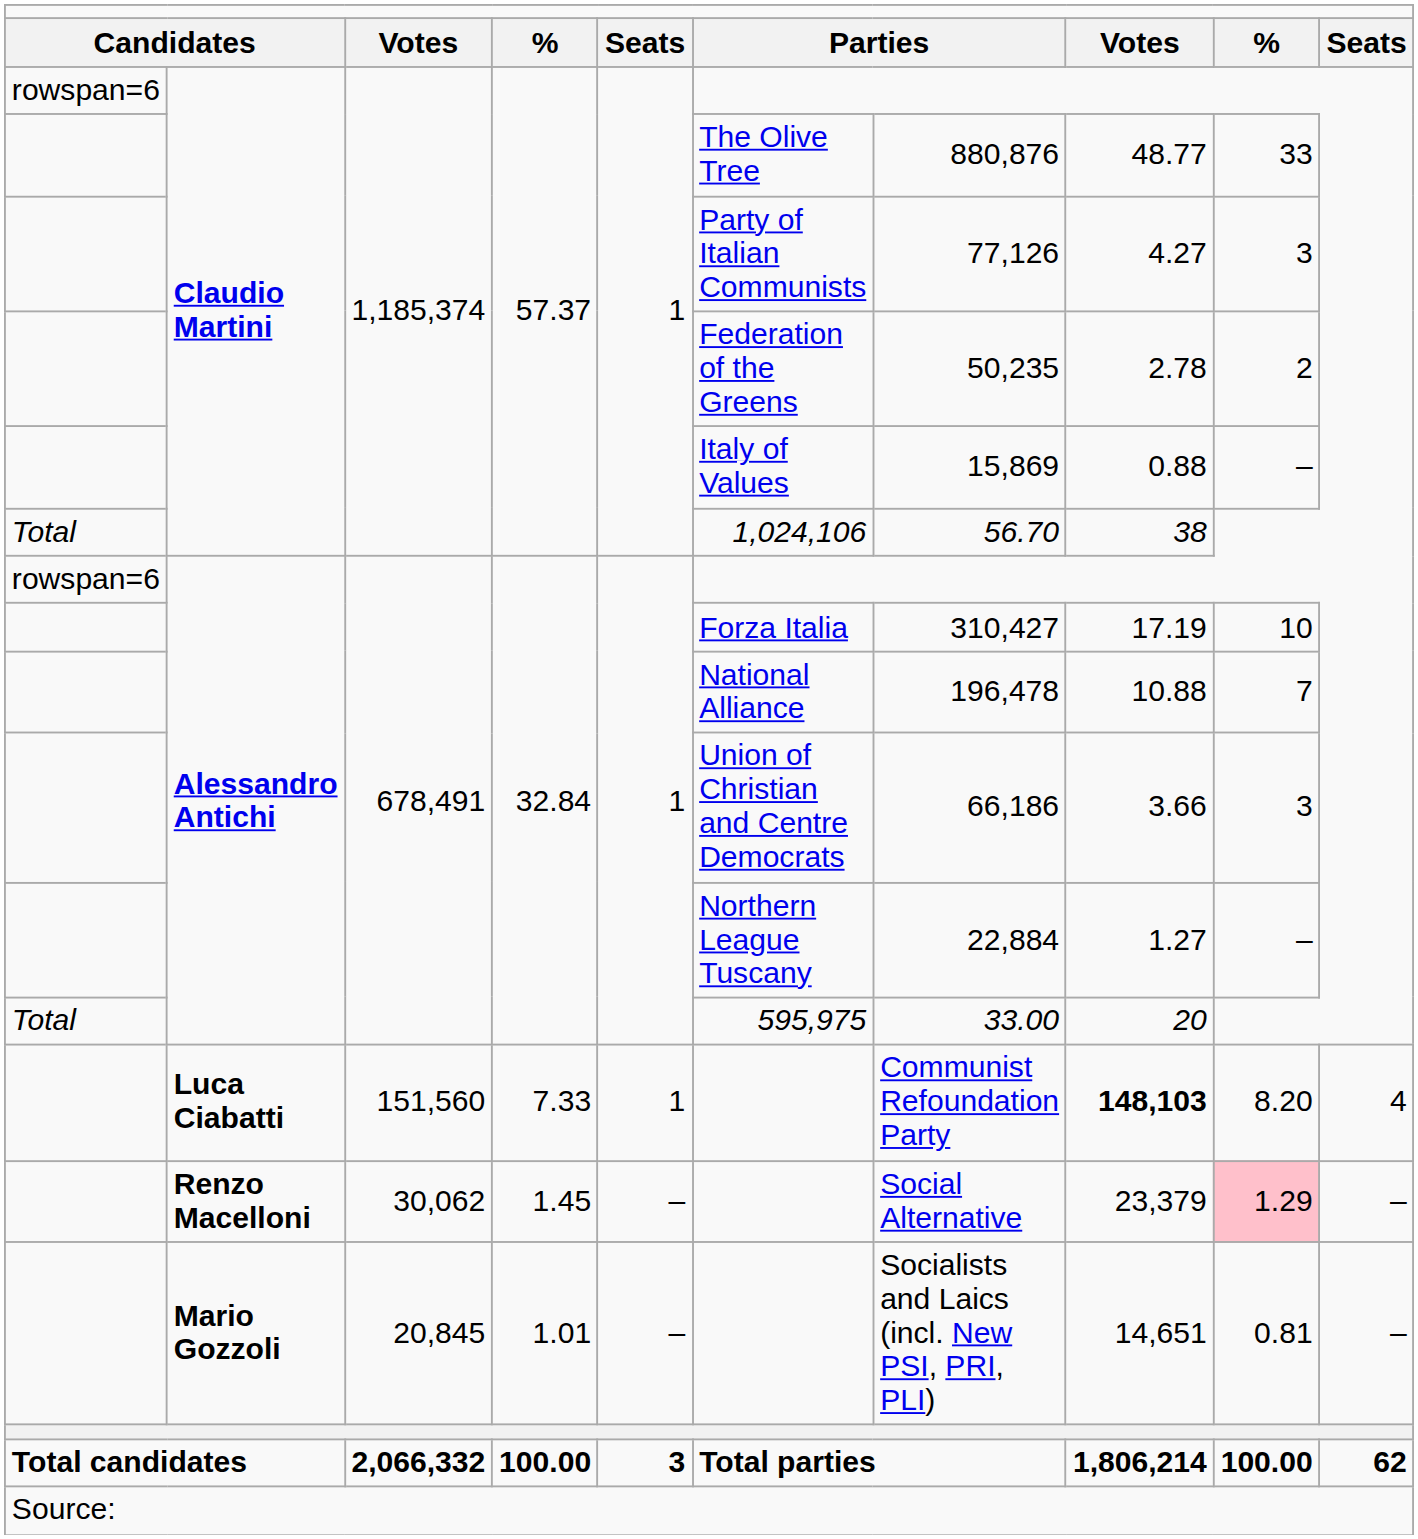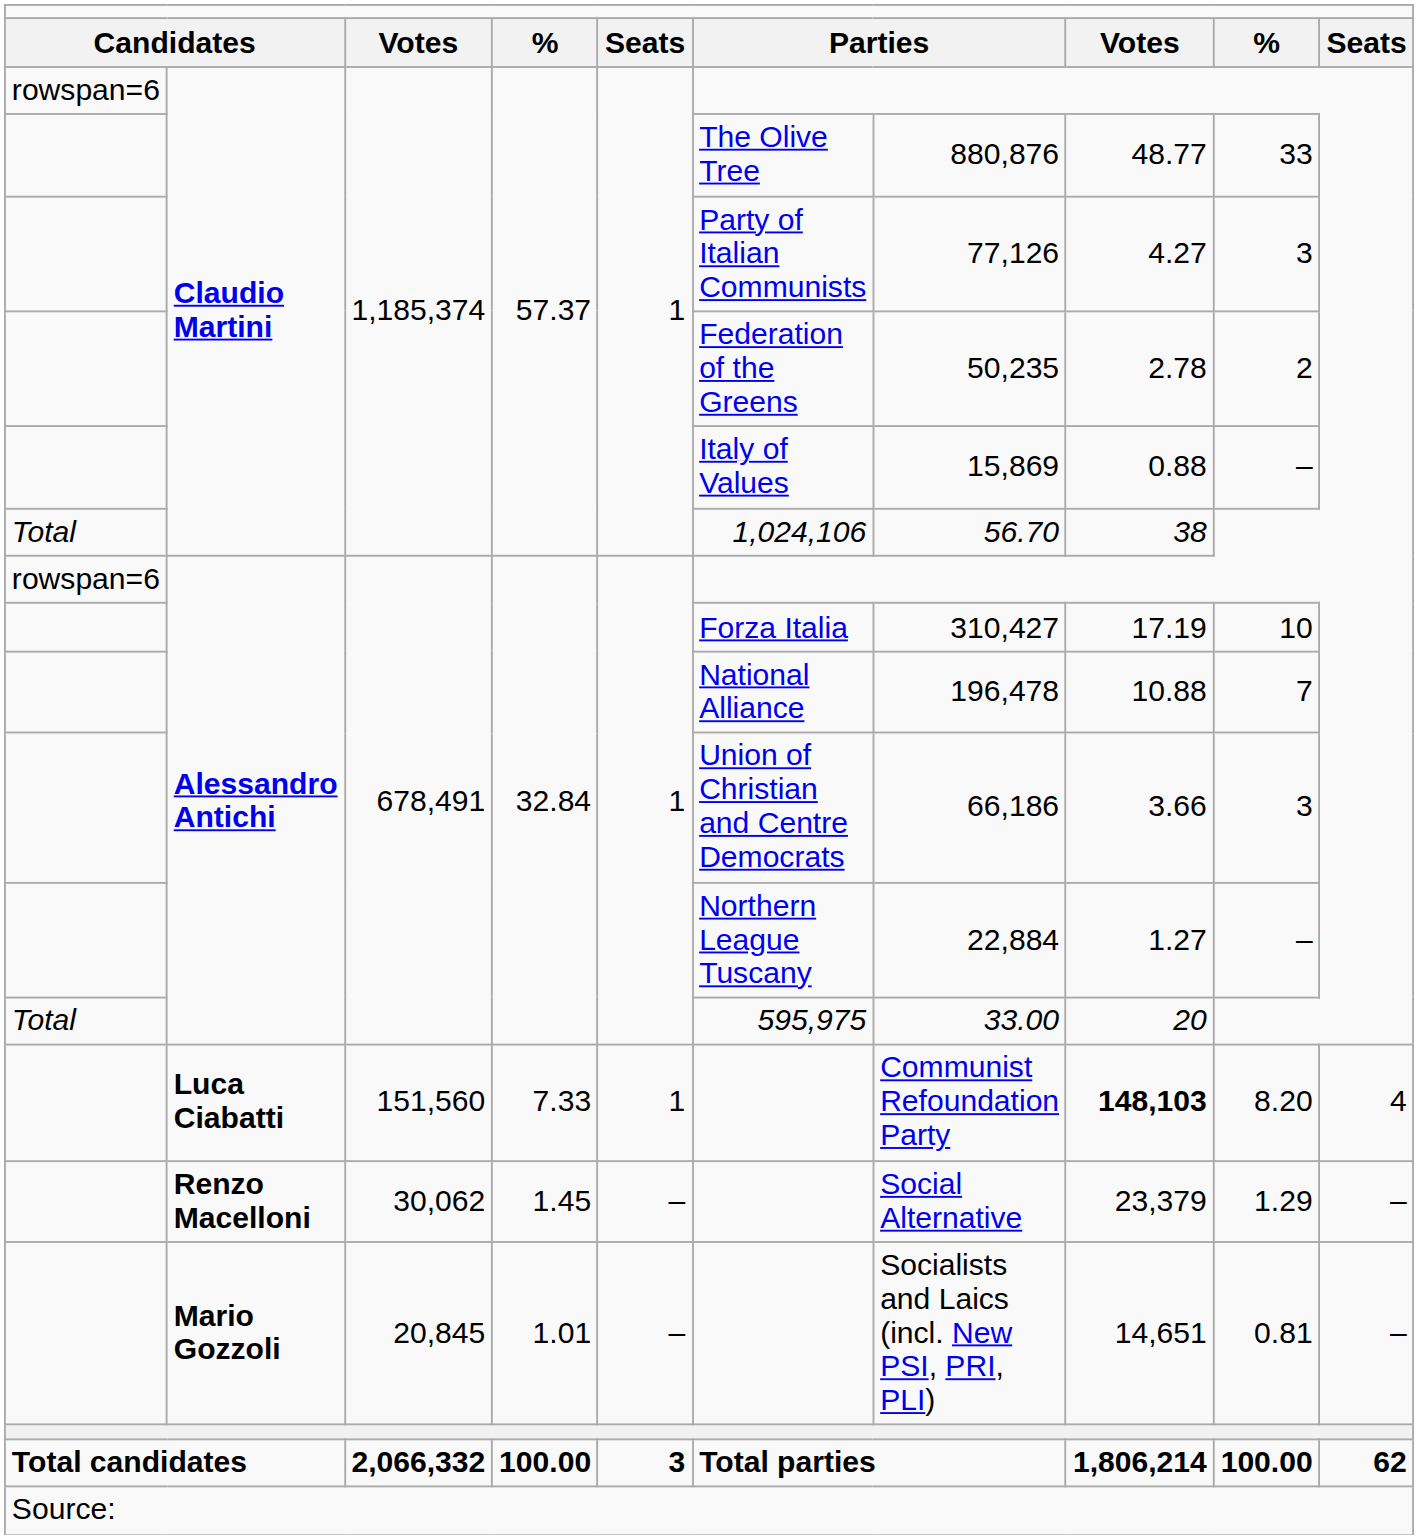(1283, 1200) pink background -> (1283, 1200) no background
